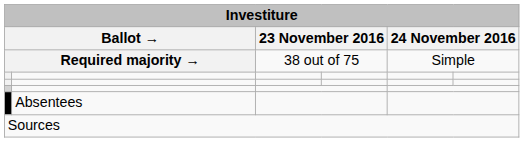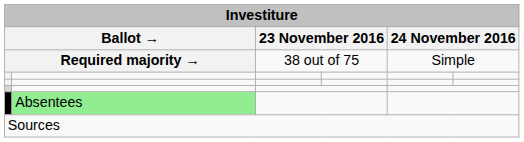(49, 103) no background -> (49, 103) lightgreen background
